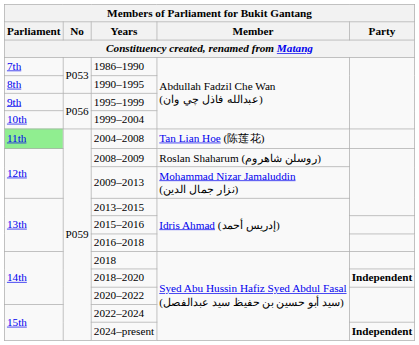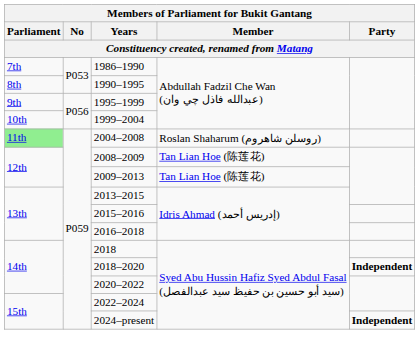(212, 138) Tan Lian Hoe (陈莲花) -> (240, 138) Roslan Shaharum (روسلن شاهروم)
(240, 158) Roslan Shaharum (روسلن شاهروم) -> (212, 156) Tan Lian Hoe (陈莲花)
(227, 182) Mohammad Nizar Jamaluddin (نزار جمال الدين) -> (212, 176) Tan Lian Hoe (陈莲花)
